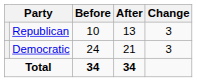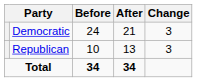rows swapped: (41, 49) <-> (41, 31)
